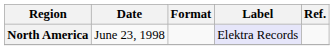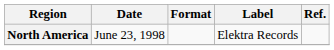(258, 34) lavender background -> (258, 34) no background
